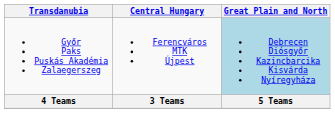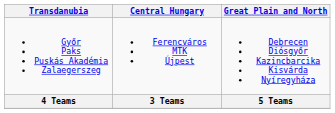(276, 61) lightblue background -> (276, 61) no background
